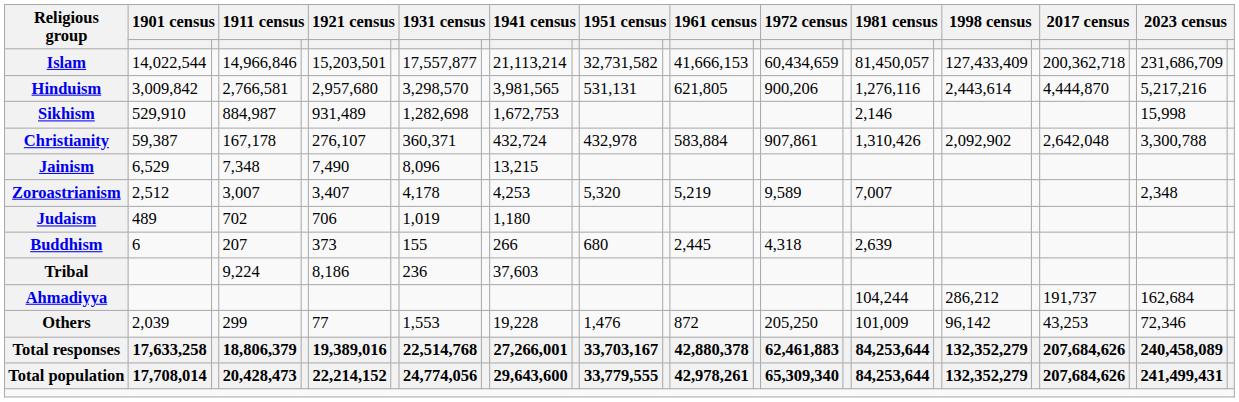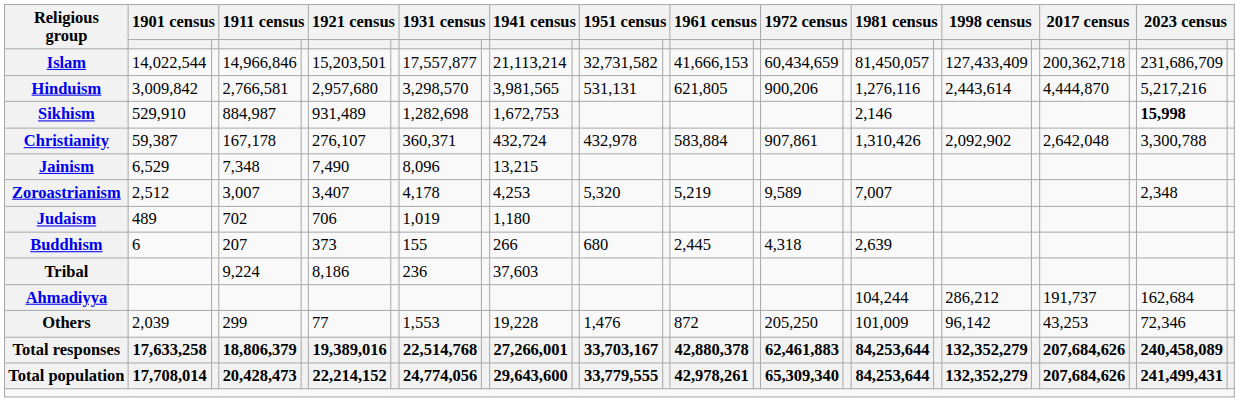(1163, 114) normal -> (1163, 114) bold
